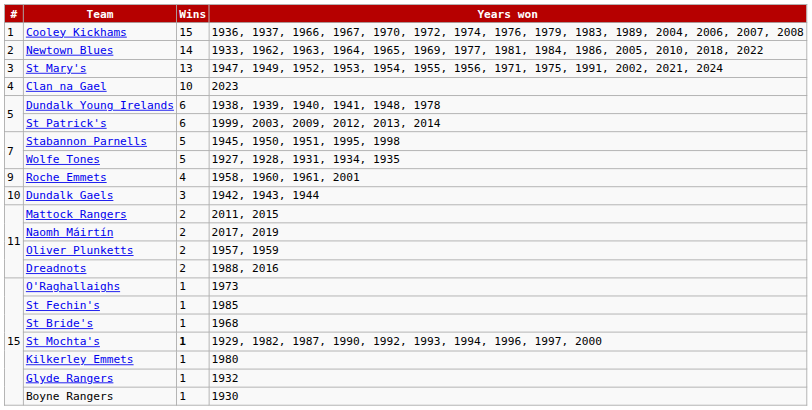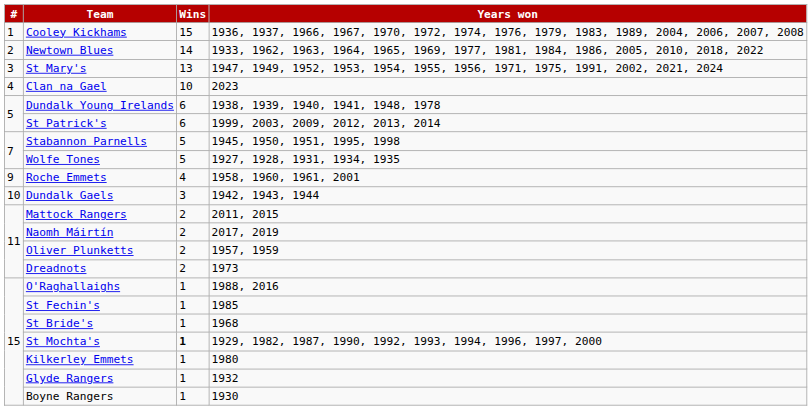(245, 269) 1988, 2016 -> (225, 269) 1973
(225, 287) 1973 -> (245, 287) 1988, 2016
